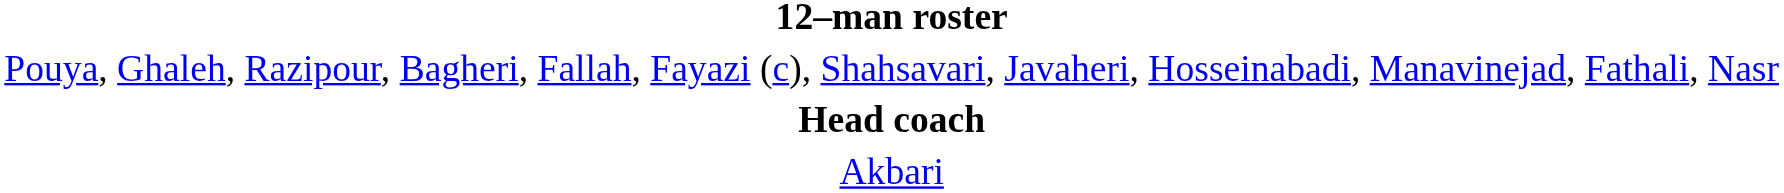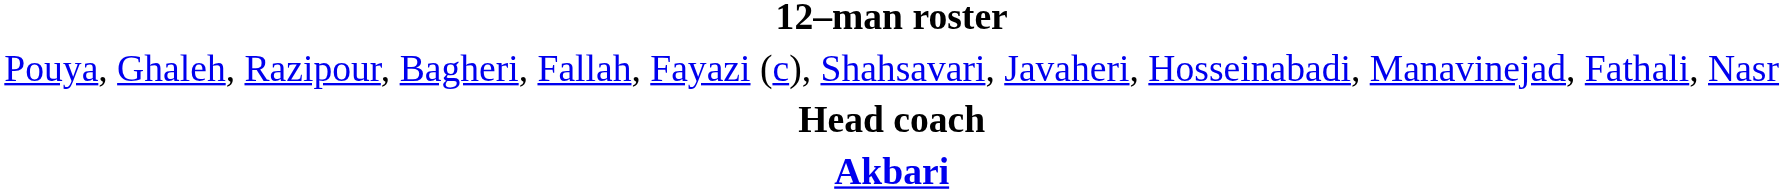(892, 171) normal -> (892, 171) bold
